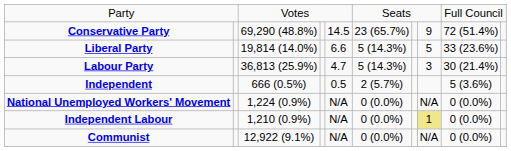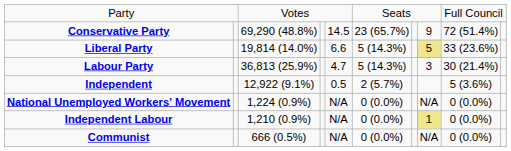(429, 48) no background -> (429, 48) khaki background
(279, 84) 666 (0.5%) -> (279, 84) 12,922 (9.1%)
(279, 137) 12,922 (9.1%) -> (279, 137) 666 (0.5%)
